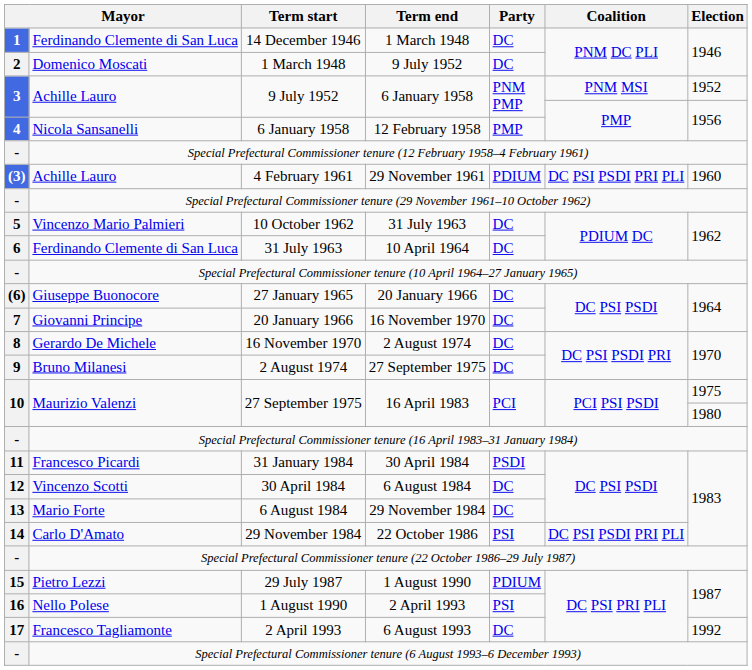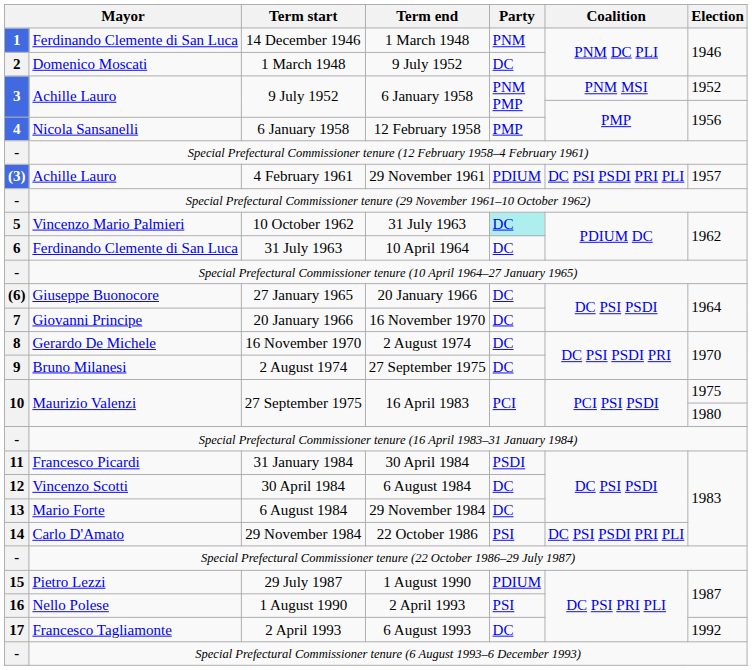(503, 40) DC -> (509, 40) PNM
(706, 176) 1960 -> (706, 176) 1957
(503, 224) no background -> (503, 224) paleturquoise background
